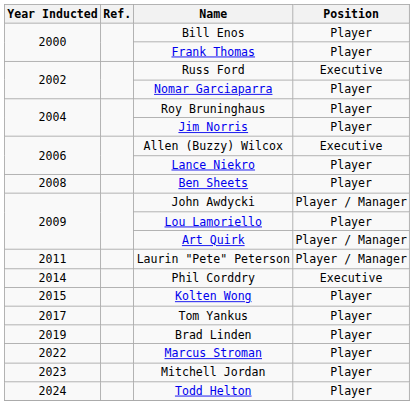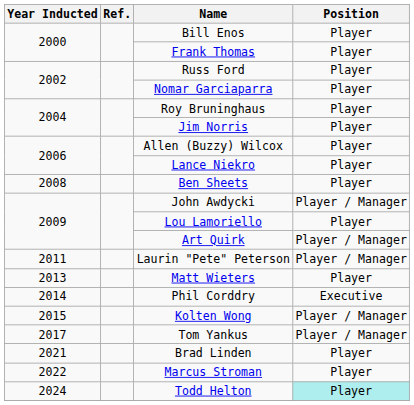(351, 70) Executive -> (351, 70) Player
(351, 146) Executive -> (351, 146) Player
+ row: (213, 278)
(351, 297) Player -> (351, 316) Player / Manager
(351, 316) Player -> (351, 334) Player / Manager
(52, 334) 2019 -> (52, 353) 2021
- row: (213, 372)
(351, 391) no background -> (351, 391) paleturquoise background
